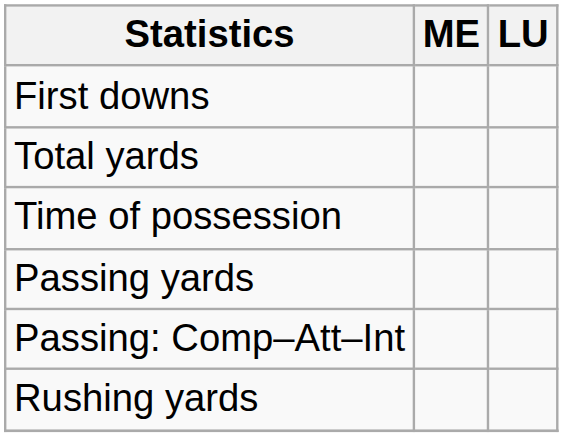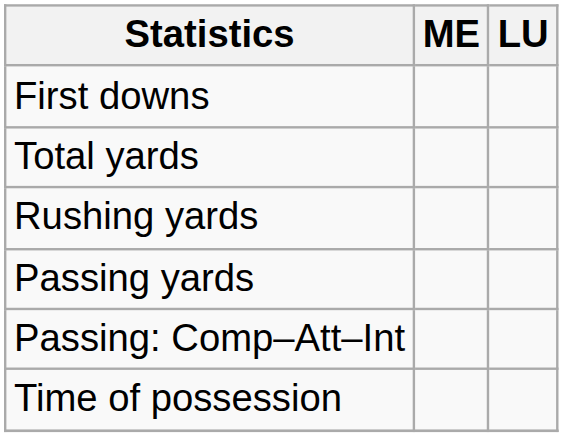rows swapped: (136, 398) <-> (178, 217)
